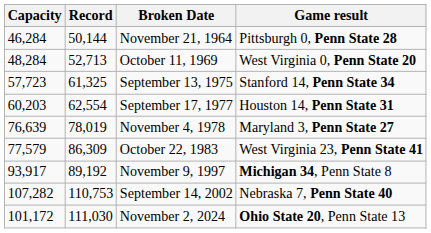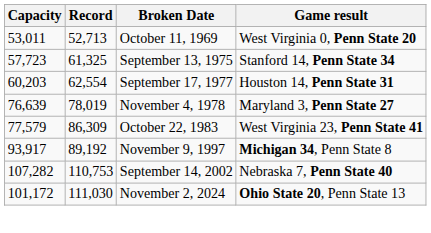- row: (176, 37)
(27, 60) 48,284 -> (27, 37) 53,011
